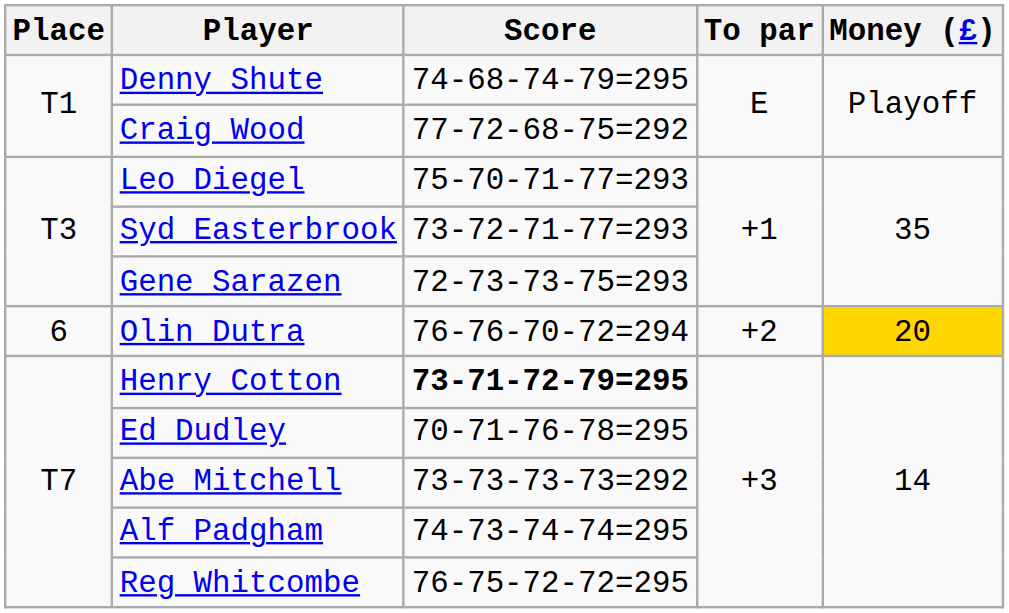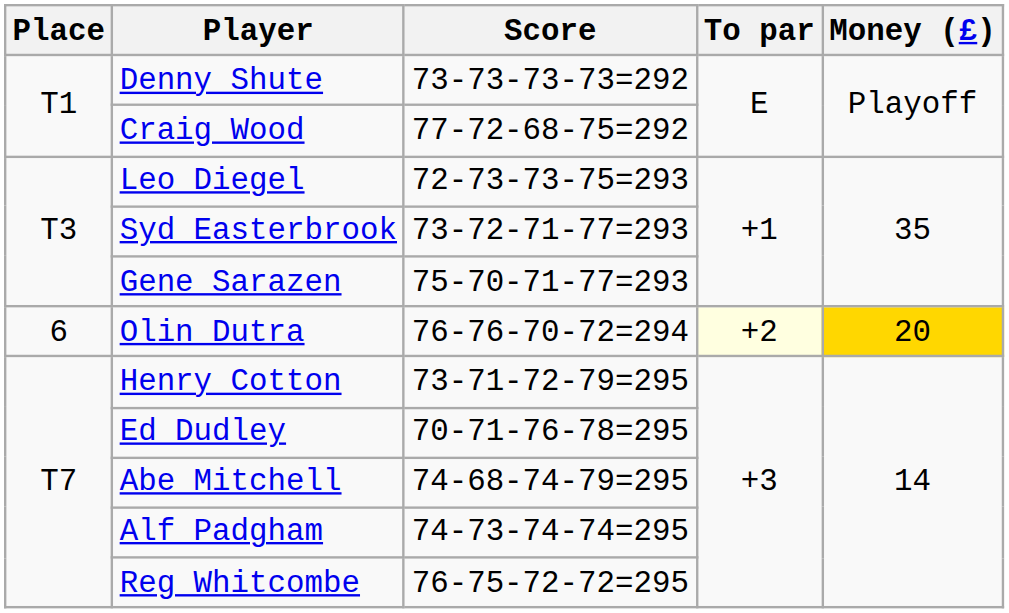(550, 81) 74-68-74-79=295 -> (550, 81) 73-73-73-73=292
(550, 181) 75-70-71-77=293 -> (550, 181) 72-73-73-75=293
(550, 281) 72-73-73-75=293 -> (550, 281) 75-70-71-77=293
(759, 332) no background -> (759, 332) lightyellow background
(550, 382) bold -> (550, 382) normal
(550, 482) 73-73-73-73=292 -> (550, 482) 74-68-74-79=295
